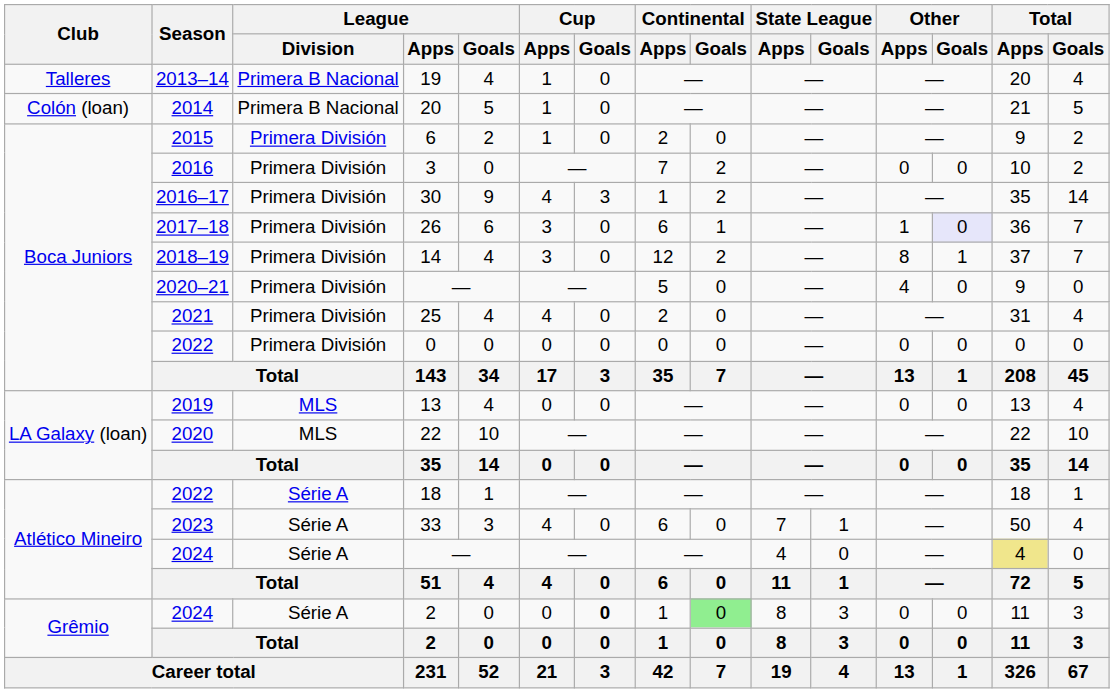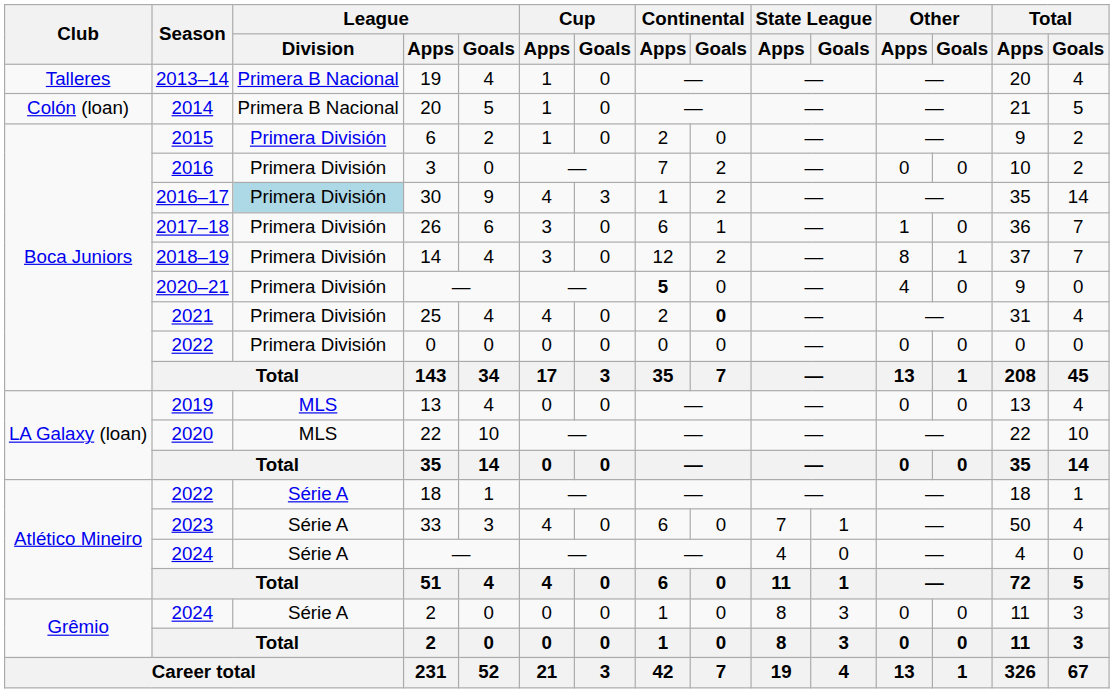(318, 197) no background -> (318, 197) lightblue background
(962, 227) lavender background -> (962, 227) no background
(663, 286) normal -> (663, 286) bold
(721, 316) normal -> (721, 316) bold
(1020, 553) khaki background -> (1020, 553) no background
(605, 613) bold -> (605, 613) normal
(721, 613) lightgreen background -> (721, 613) no background
